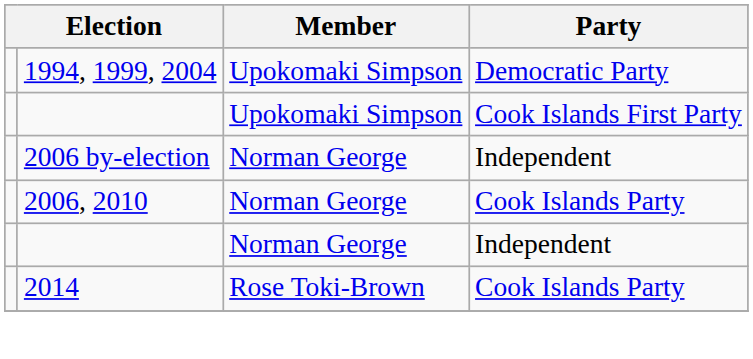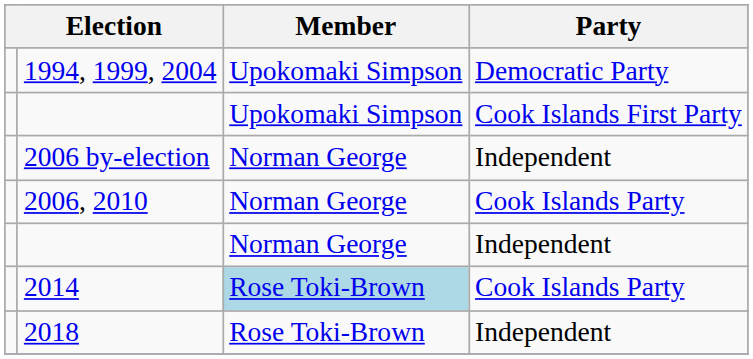(327, 288) no background -> (327, 288) lightblue background
+ row: (51, 331)
